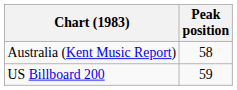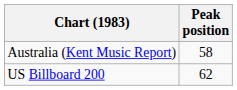(206, 74) 59 -> (206, 74) 62
